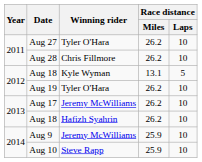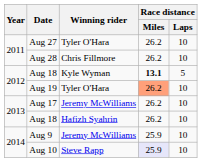(154, 73) normal -> (154, 73) bold
(154, 88) no background -> (154, 88) lightsalmon background
(154, 149) no background -> (154, 149) lavender background
